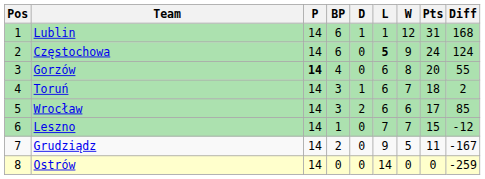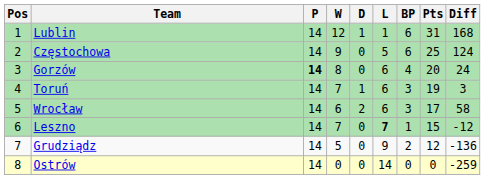columns swapped: (408, 14) <-> (338, 14)
(385, 52) bold -> (385, 52) normal
(433, 52) 24 -> (433, 52) 25
(463, 70) 55 -> (463, 70) 24
(433, 89) 18 -> (433, 89) 19
(463, 89) 2 -> (463, 89) 3
(463, 108) 85 -> (463, 108) 58
(385, 127) normal -> (385, 127) bold
(433, 146) 11 -> (433, 146) 12
(463, 146) -167 -> (463, 146) -136
